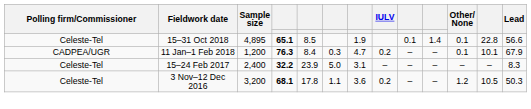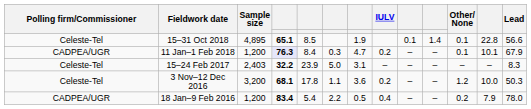(285, 53) no background -> (285, 53) lavender background
(255, 65) 2,400 -> (255, 65) 2,403
(490, 82) 10.5 -> (490, 82) 10.0
+ row: (198, 98)
